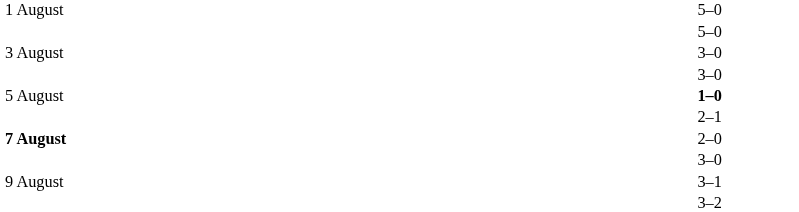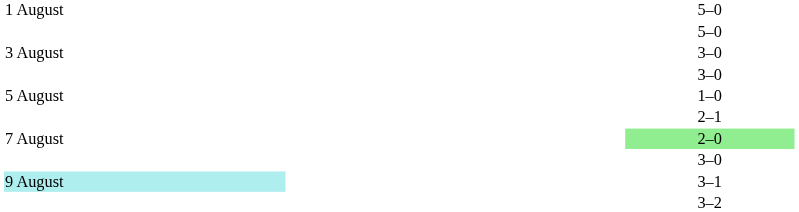(710, 95) bold -> (710, 95) normal
(36, 138) bold -> (34, 138) normal
(710, 138) no background -> (710, 138) lightgreen background
(34, 181) no background -> (34, 181) paleturquoise background
